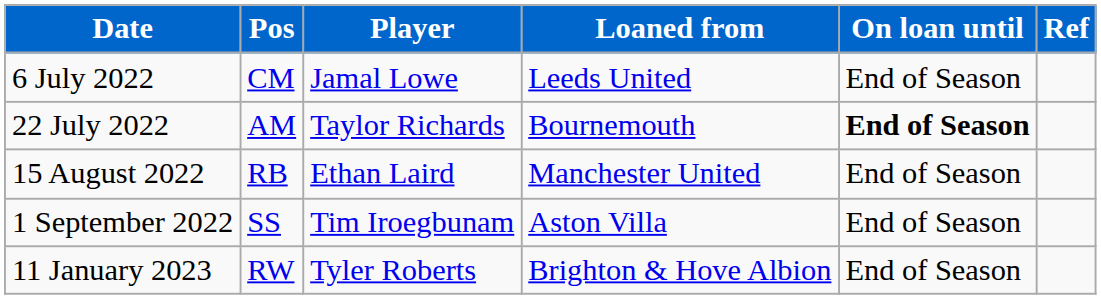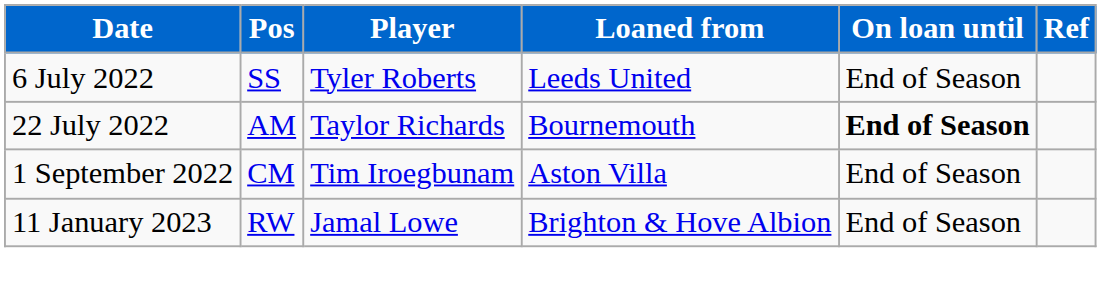(271, 76) CM -> (264, 76) SS
(384, 76) Jamal Lowe -> (393, 76) Tyler Roberts
- row: (108, 173)
(264, 221) SS -> (271, 173) CM
(393, 269) Tyler Roberts -> (384, 221) Jamal Lowe
